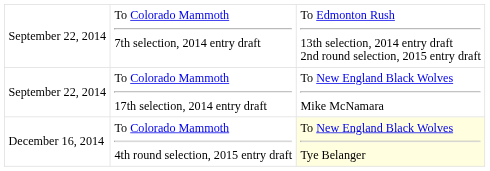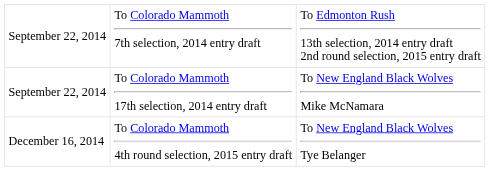(391, 141) lightyellow background -> (391, 141) no background
